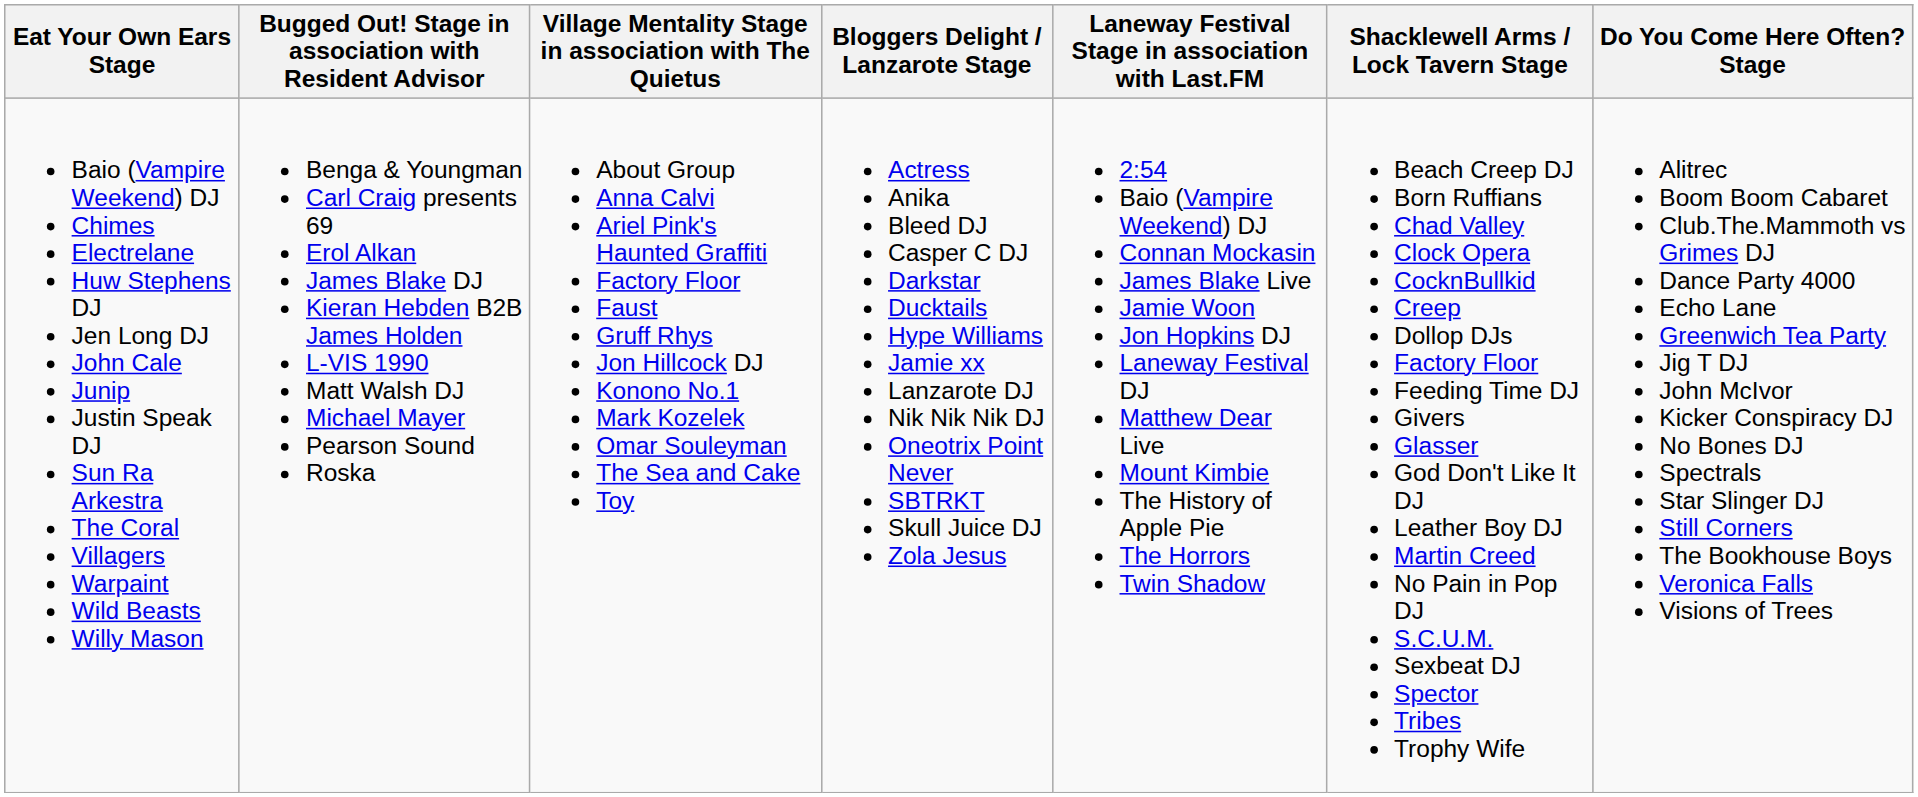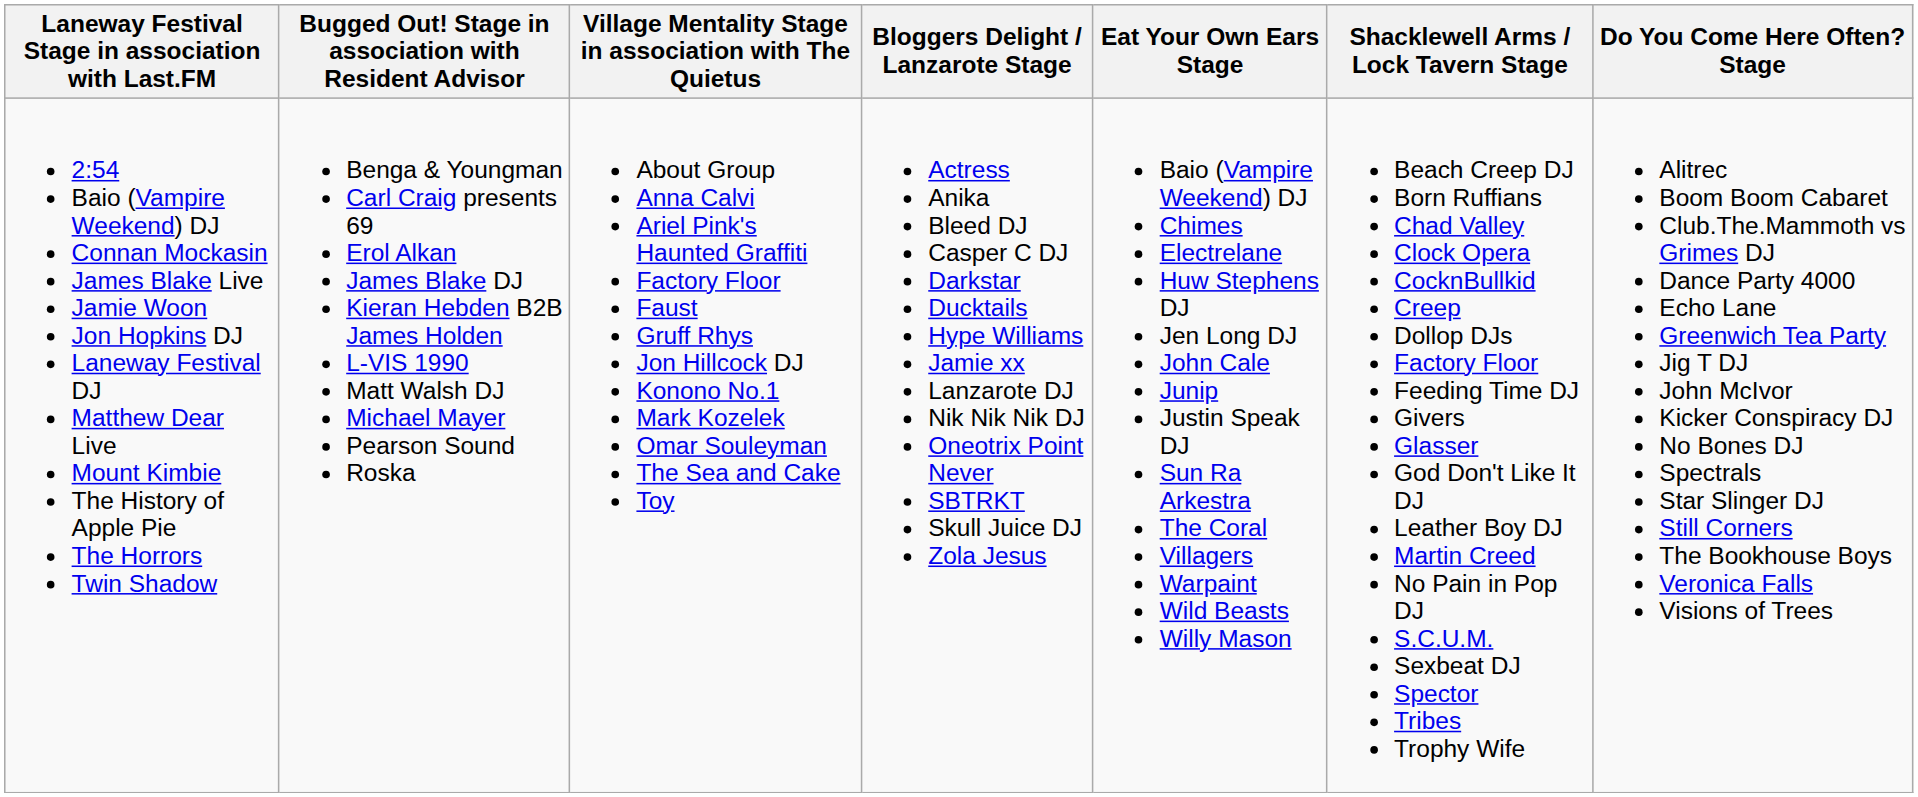columns swapped: (122, 51) <-> (1190, 51)
